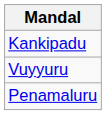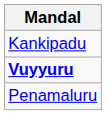(38, 69) normal -> (41, 69) bold
